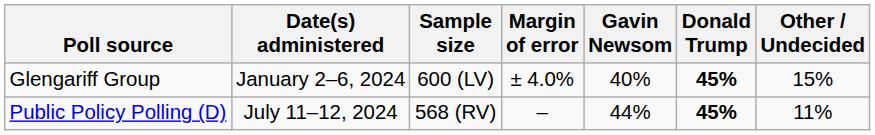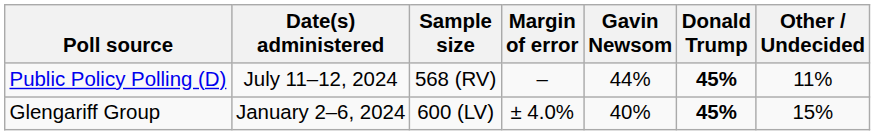rows swapped: (118, 113) <-> (85, 79)
